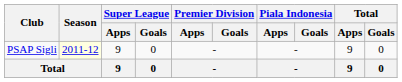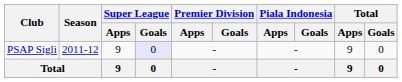(80, 50) lightyellow background -> (80, 50) no background
(153, 50) no background -> (153, 50) lavender background
